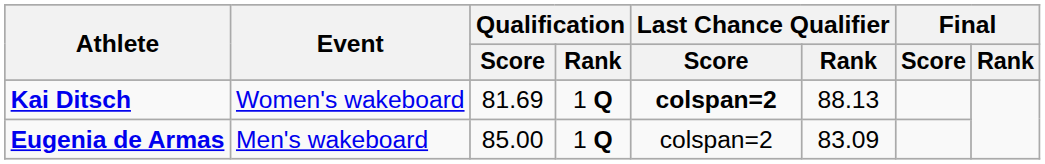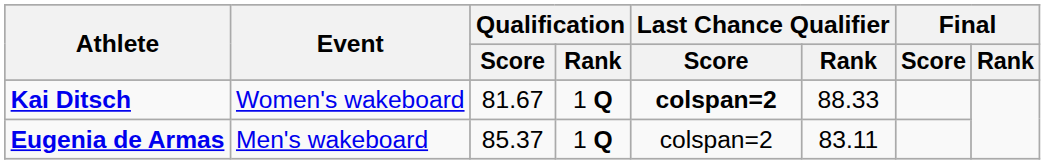(513, 100) 81.69 -> (513, 100) 81.67
(848, 100) 88.13 -> (848, 100) 88.33
(513, 139) 85.00 -> (513, 139) 85.37
(848, 139) 83.09 -> (848, 139) 83.11
